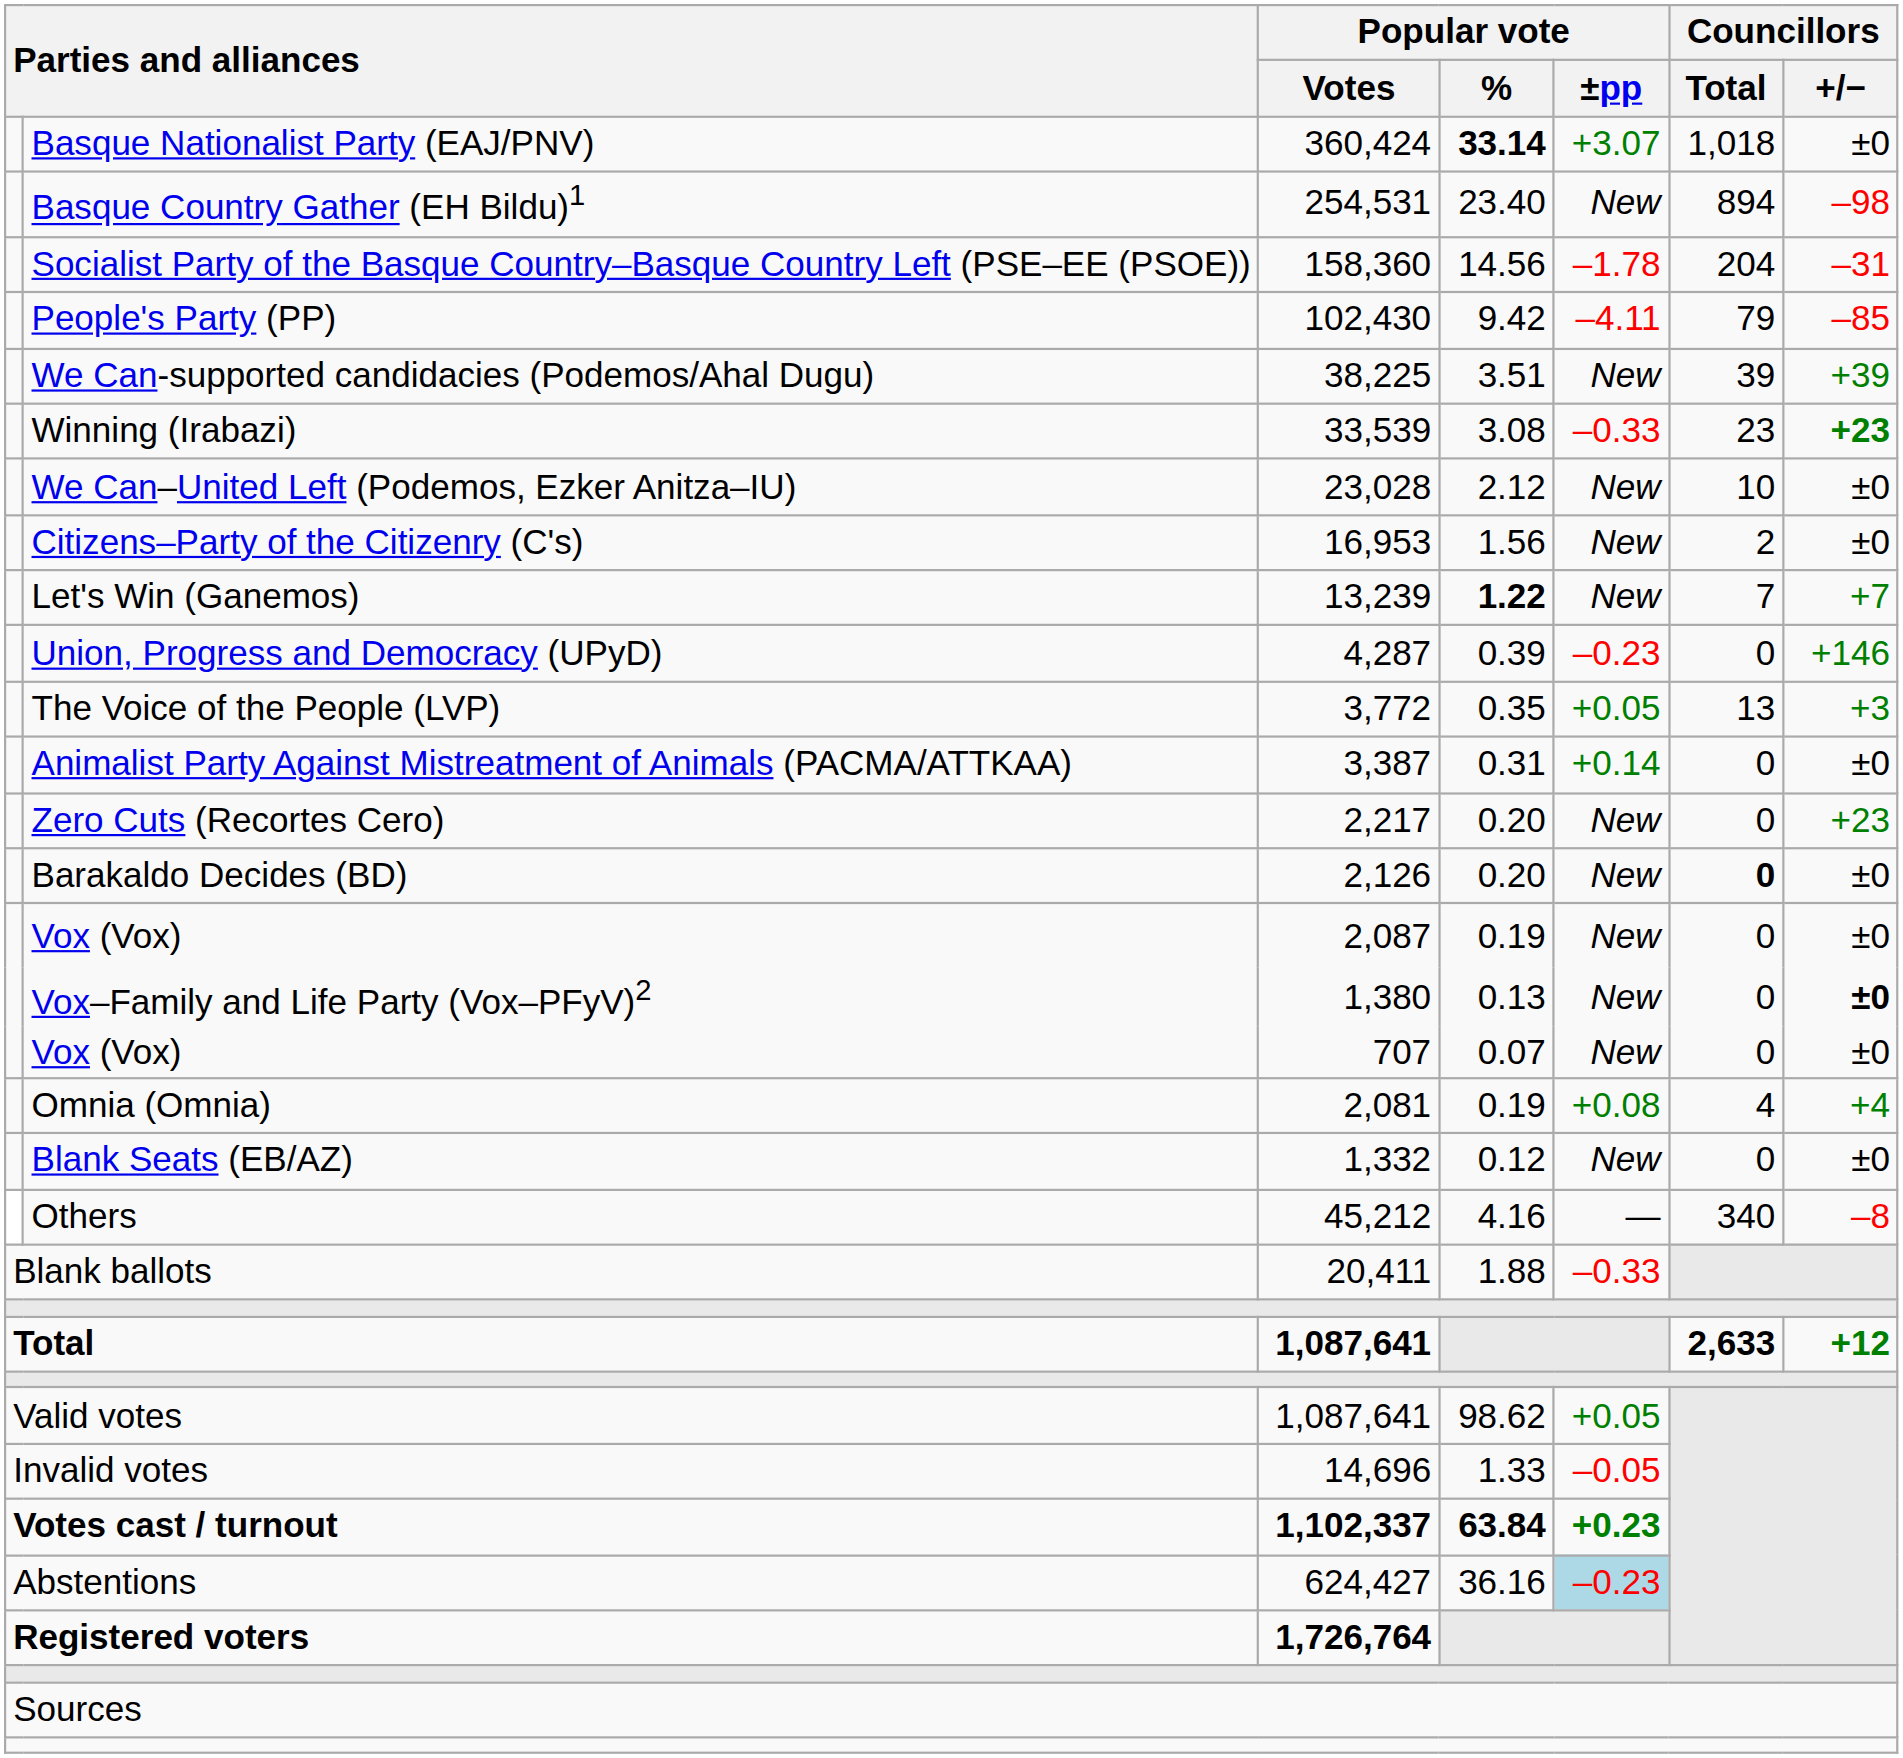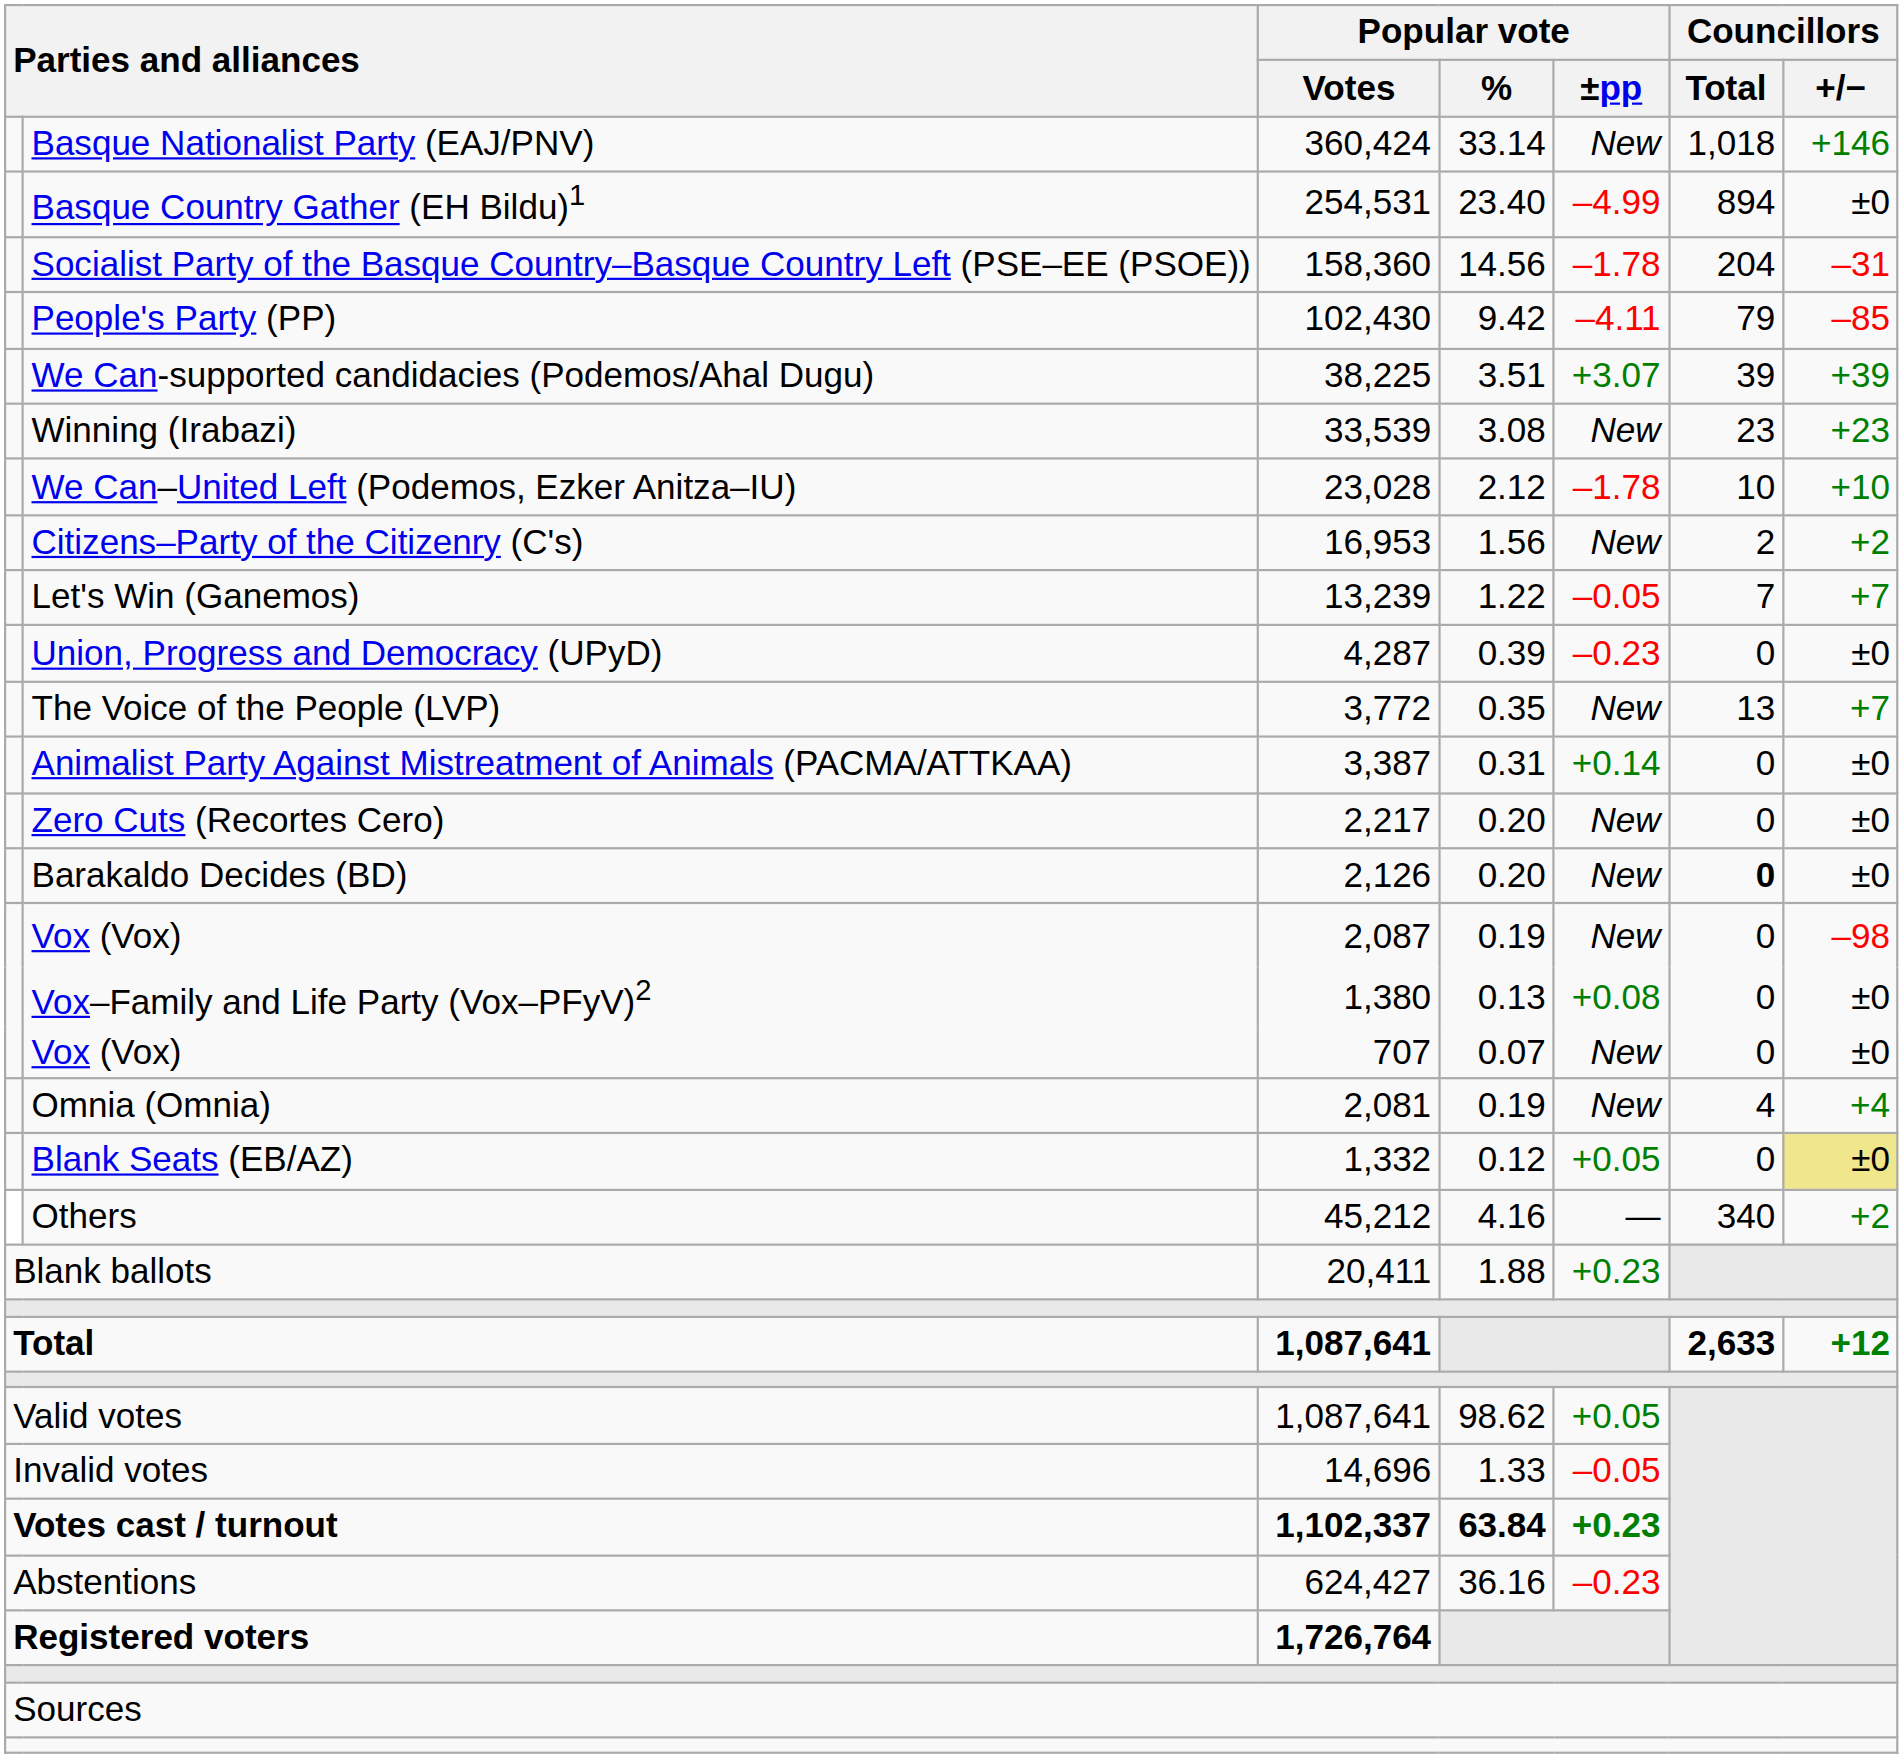(1502, 143) bold -> (1502, 143) normal
(1616, 143) +3.07 -> (1625, 143) New
(1871, 143) ±0 -> (1850, 143) +146
(1625, 203) New -> (1617, 203) –4.99
(1861, 203) –98 -> (1871, 203) ±0
(1625, 375) New -> (1616, 375) +3.07
(1617, 430) –0.33 -> (1625, 430) New
(1860, 430) bold -> (1860, 430) normal
(1625, 486) New -> (1617, 486) –1.78
(1871, 486) ±0 -> (1860, 486) +10
(1871, 541) ±0 -> (1870, 541) +2
(1512, 597) bold -> (1512, 597) normal
(1625, 597) New -> (1617, 597) –0.05
(1850, 653) +146 -> (1871, 653) ±0
(1616, 708) +0.05 -> (1625, 708) New
(1870, 708) +3 -> (1870, 708) +7
(1860, 819) +23 -> (1871, 819) ±0
(1871, 935) ±0 -> (1861, 935) –98
(1625, 996) New -> (1616, 996) +0.08
(1871, 996) bold -> (1871, 996) normal
(1616, 1104) +0.08 -> (1625, 1104) New
(1625, 1160) New -> (1616, 1160) +0.05
(1871, 1160) no background -> (1871, 1160) khaki background
(1870, 1216) –8 -> (1870, 1216) +2
(1617, 1271) –0.33 -> (1616, 1271) +0.23
(1617, 1581) lightblue background -> (1617, 1581) no background
